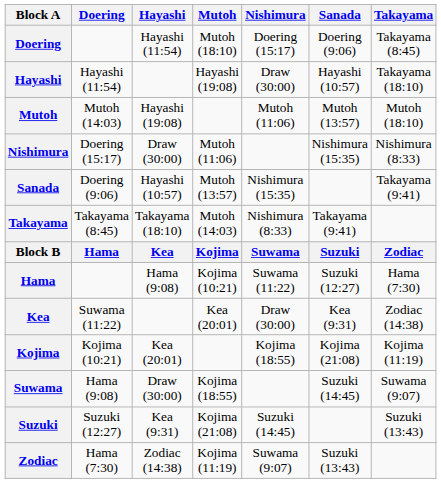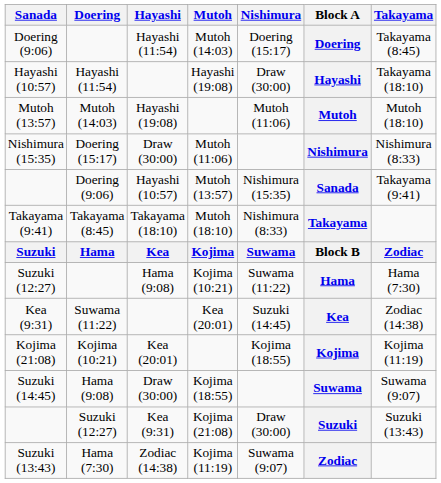columns swapped: (38, 15) <-> (340, 15)
(217, 43) Mutoh (18:10) -> (213, 43) Mutoh (14:03)
(217, 223) Mutoh (14:03) -> (213, 223) Mutoh (18:10)
(275, 316) Draw (30:00) -> (271, 316) Suzuki (14:45)
(275, 424) Suzuki (14:45) -> (271, 424) Draw (30:00)
